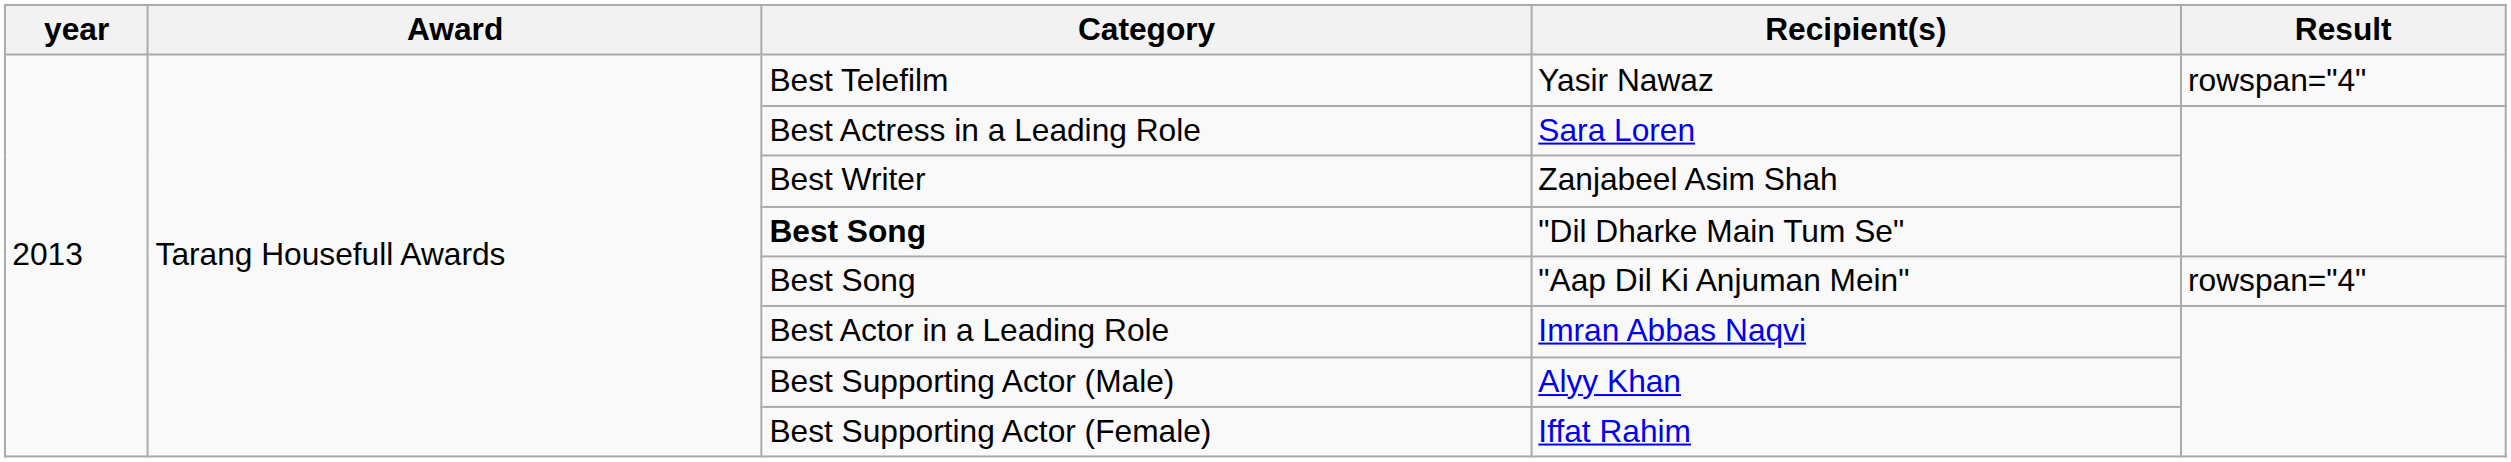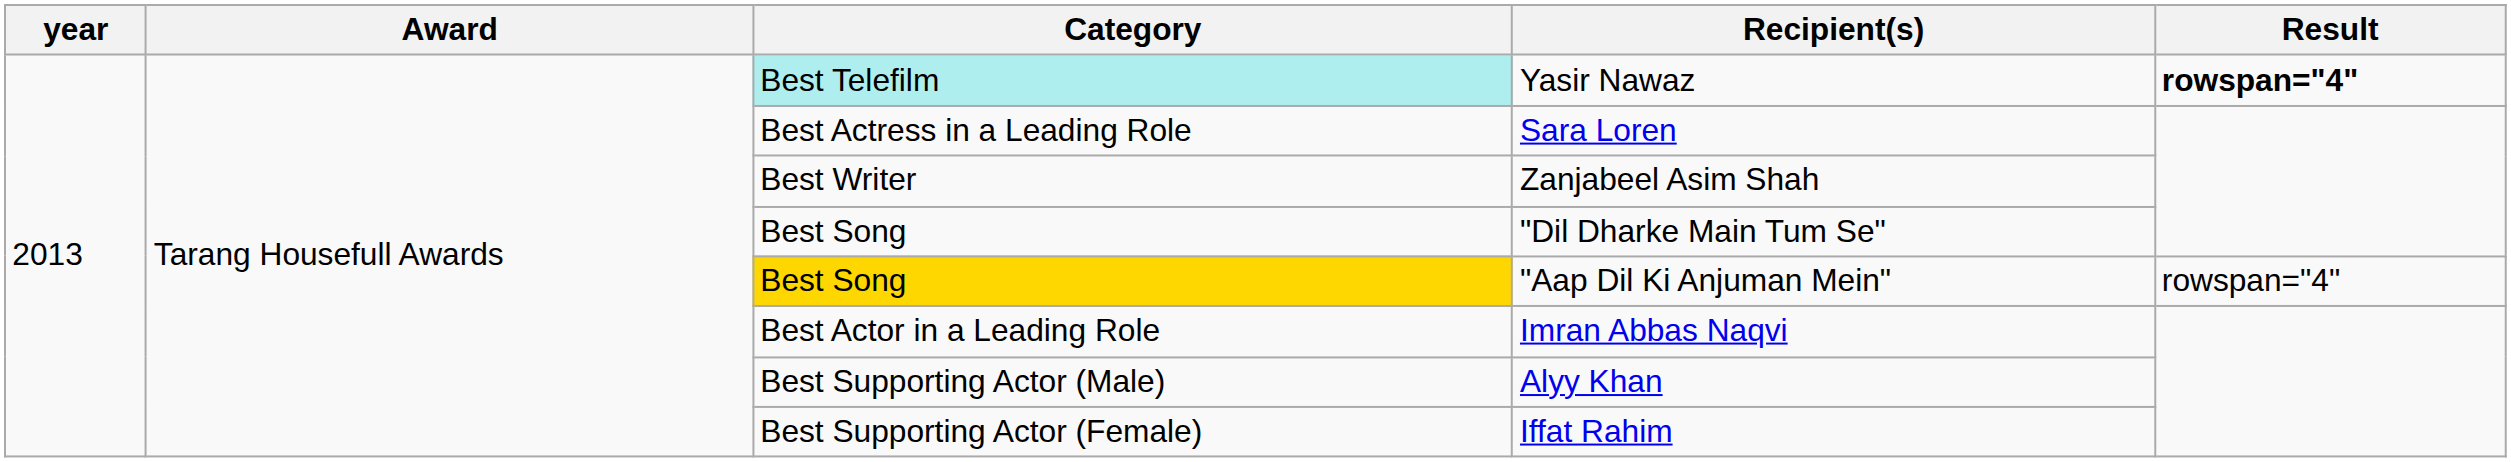(859, 79) no background -> (850, 79) paleturquoise background
(2277, 79) normal -> (2260, 79) bold
(848, 230) bold -> (833, 230) normal
(842, 280) no background -> (833, 280) gold background
